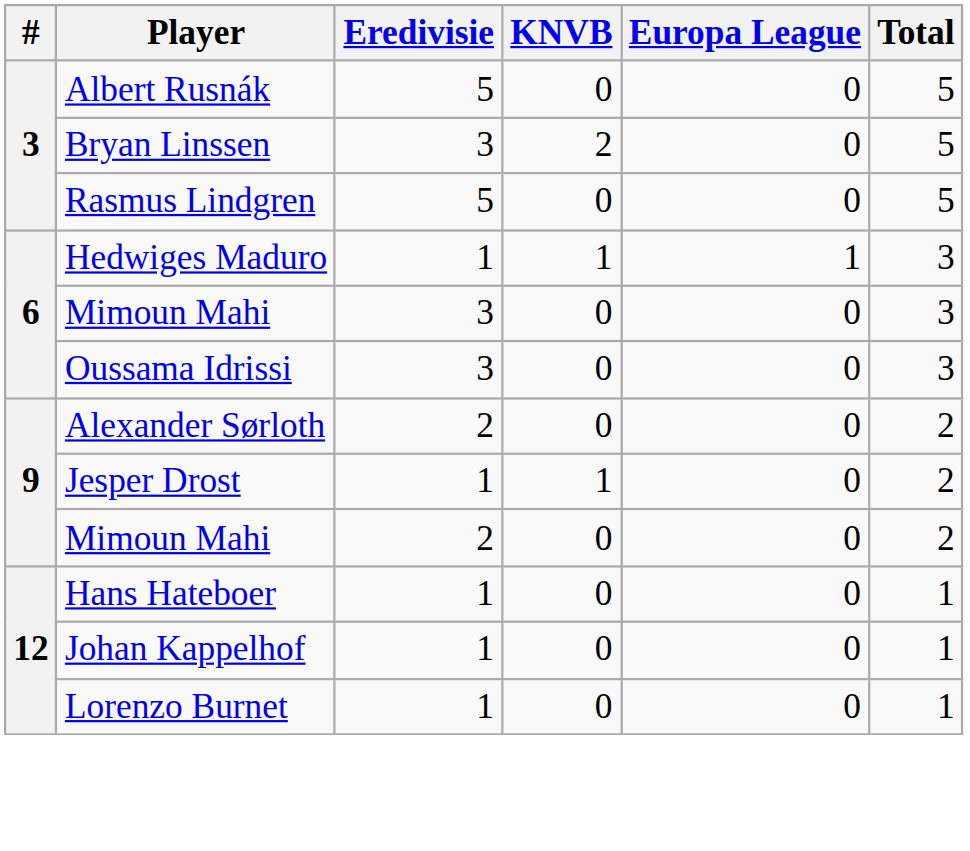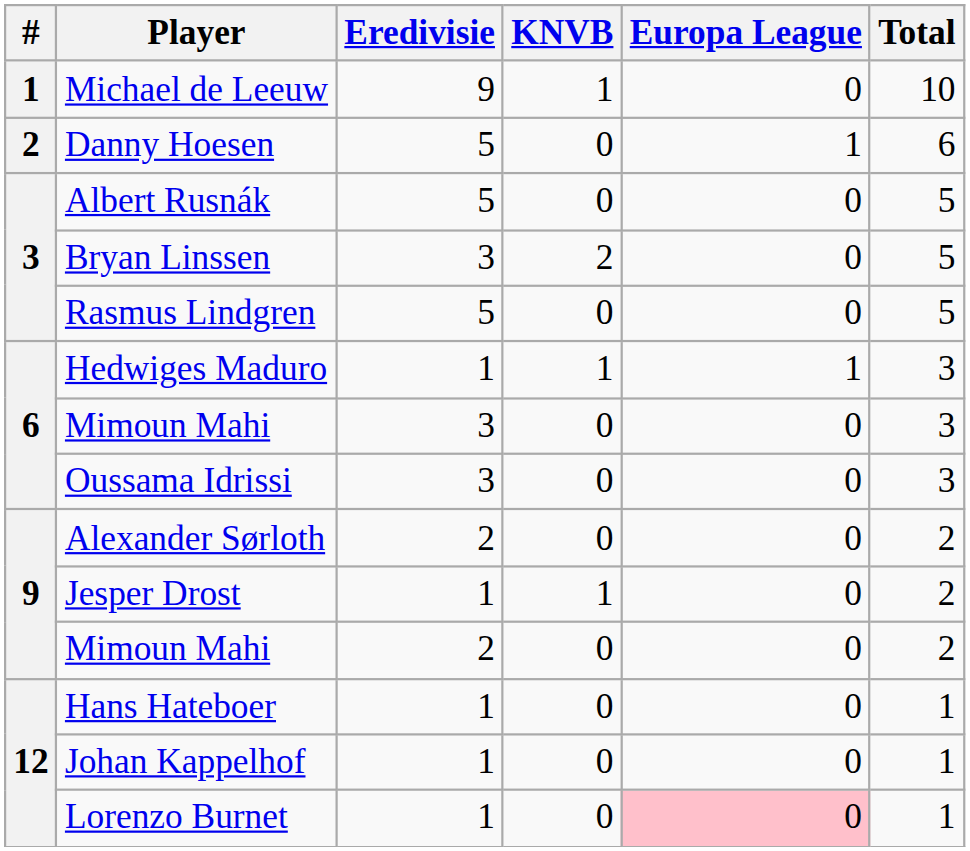+ row: (31, 88)
+ row: (31, 144)
(852, 705) no background -> (853, 817) pink background
